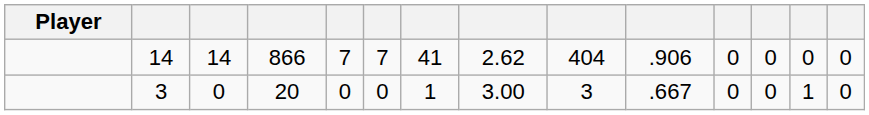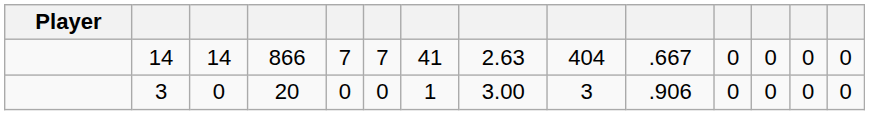(503, 57) 2.62 -> (503, 57) 2.63
(670, 57) .906 -> (670, 57) .667
(670, 92) .667 -> (670, 92) .906
(808, 92) 1 -> (808, 92) 0
